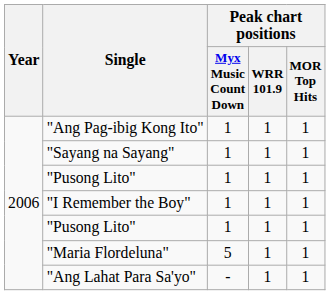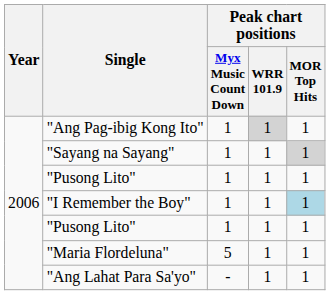(267, 128) no background -> (267, 128) lightgrey background
(305, 153) no background -> (305, 153) lightgrey background
(305, 202) no background -> (305, 202) lightblue background
